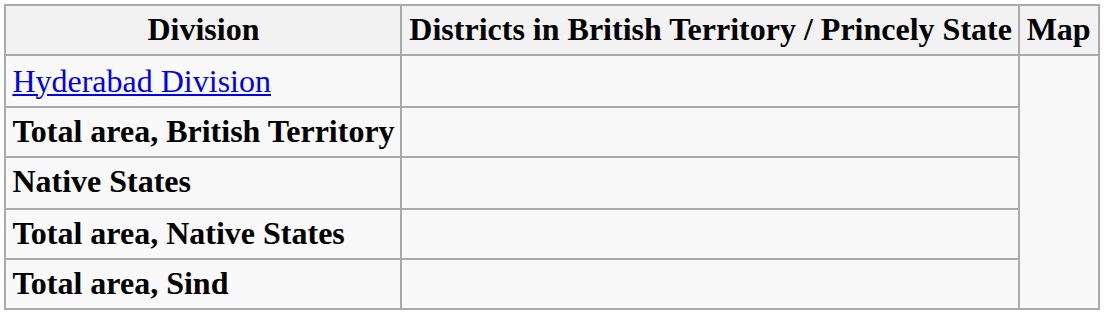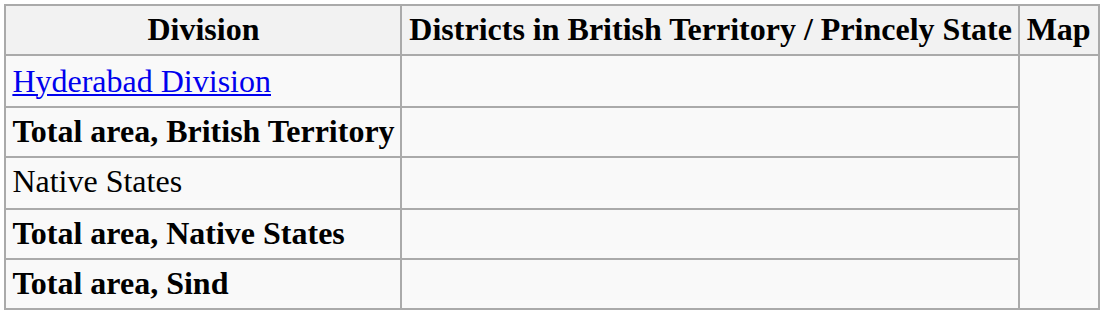(102, 182) bold -> (97, 182) normal
